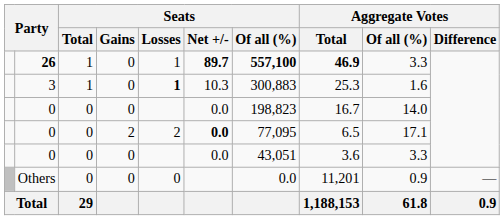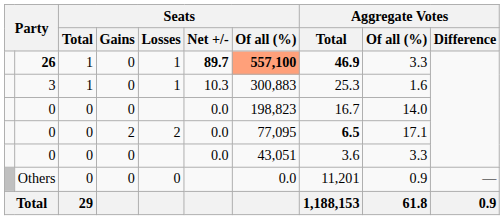(273, 62) no background -> (273, 62) lightsalmon background
(177, 86) bold -> (177, 86) normal
(220, 132) bold -> (220, 132) normal
(351, 132) normal -> (351, 132) bold
